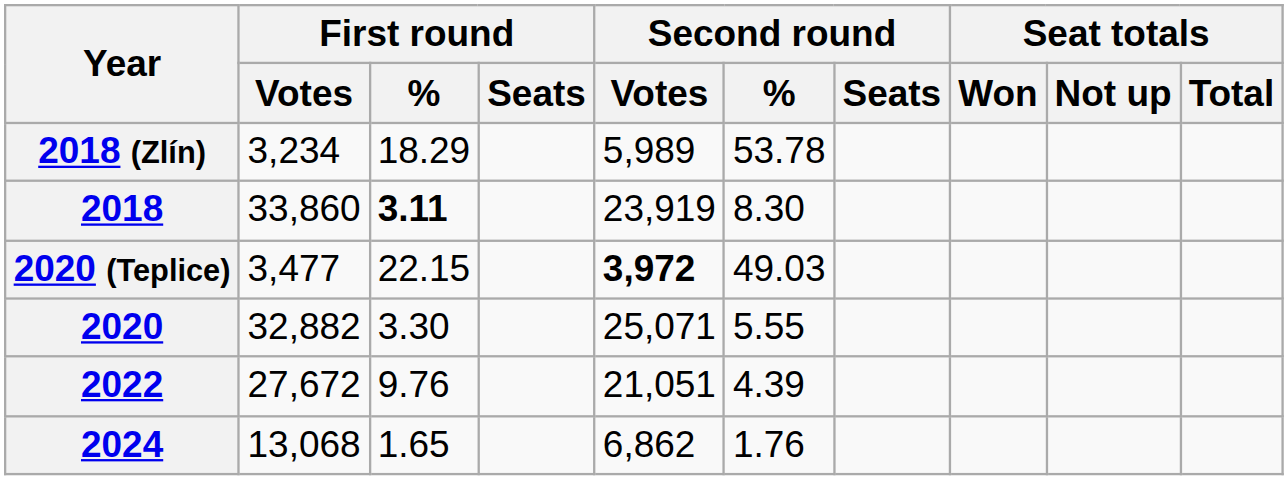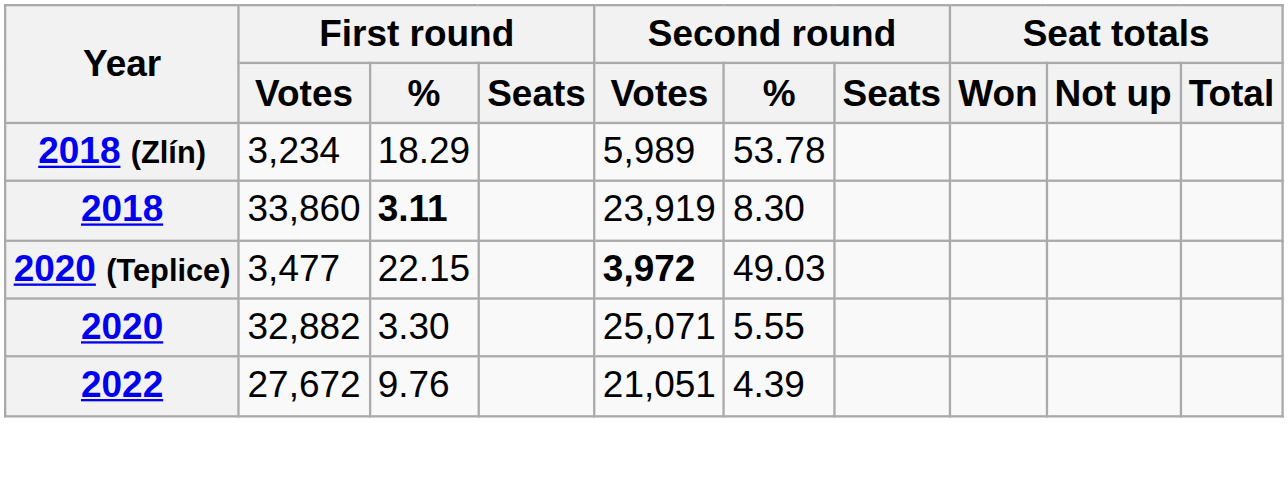- row: (122, 444)
